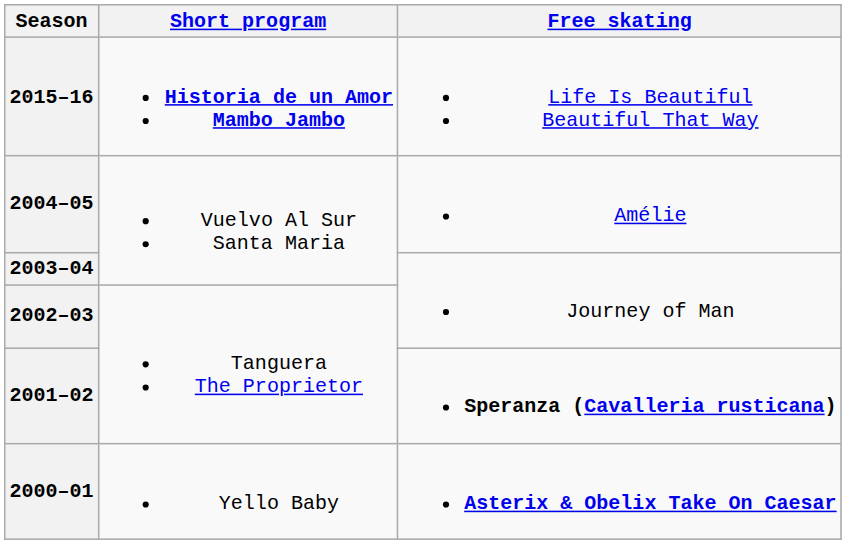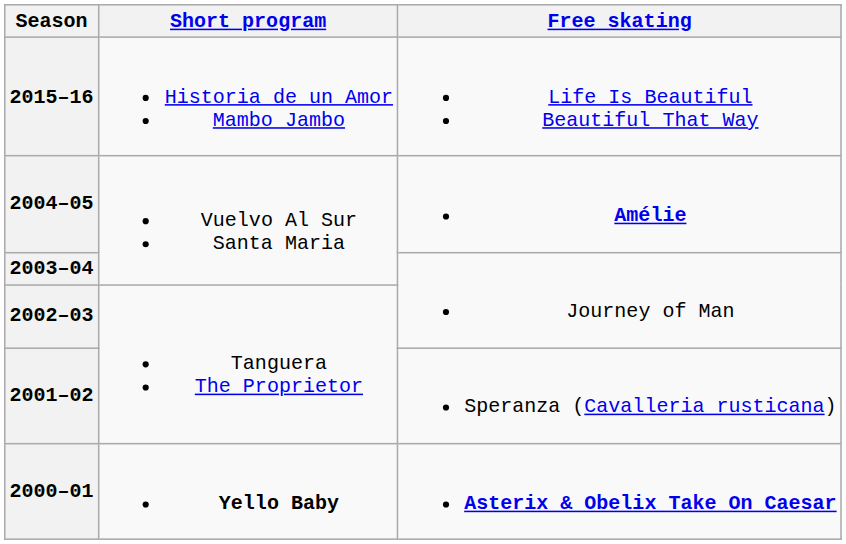(248, 108) bold -> (248, 108) normal
(620, 216) normal -> (620, 216) bold
(620, 407) bold -> (620, 407) normal
(248, 503) normal -> (248, 503) bold
